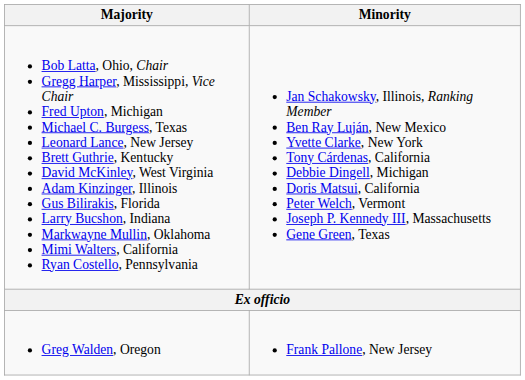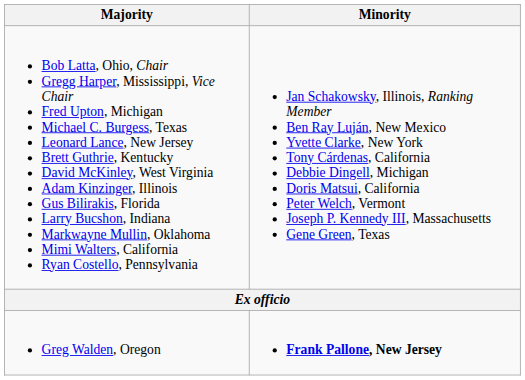(385, 350) normal -> (385, 350) bold
